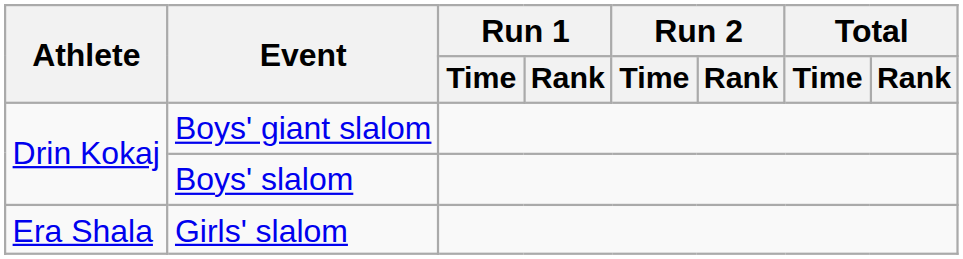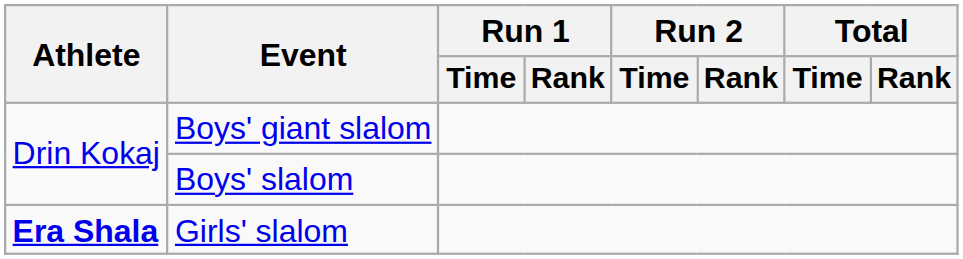(83, 230) normal -> (85, 230) bold
